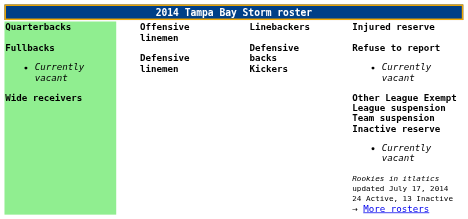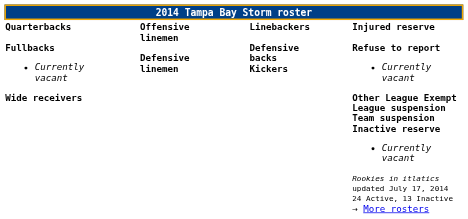(60, 62) lightgreen background -> (60, 62) no background
